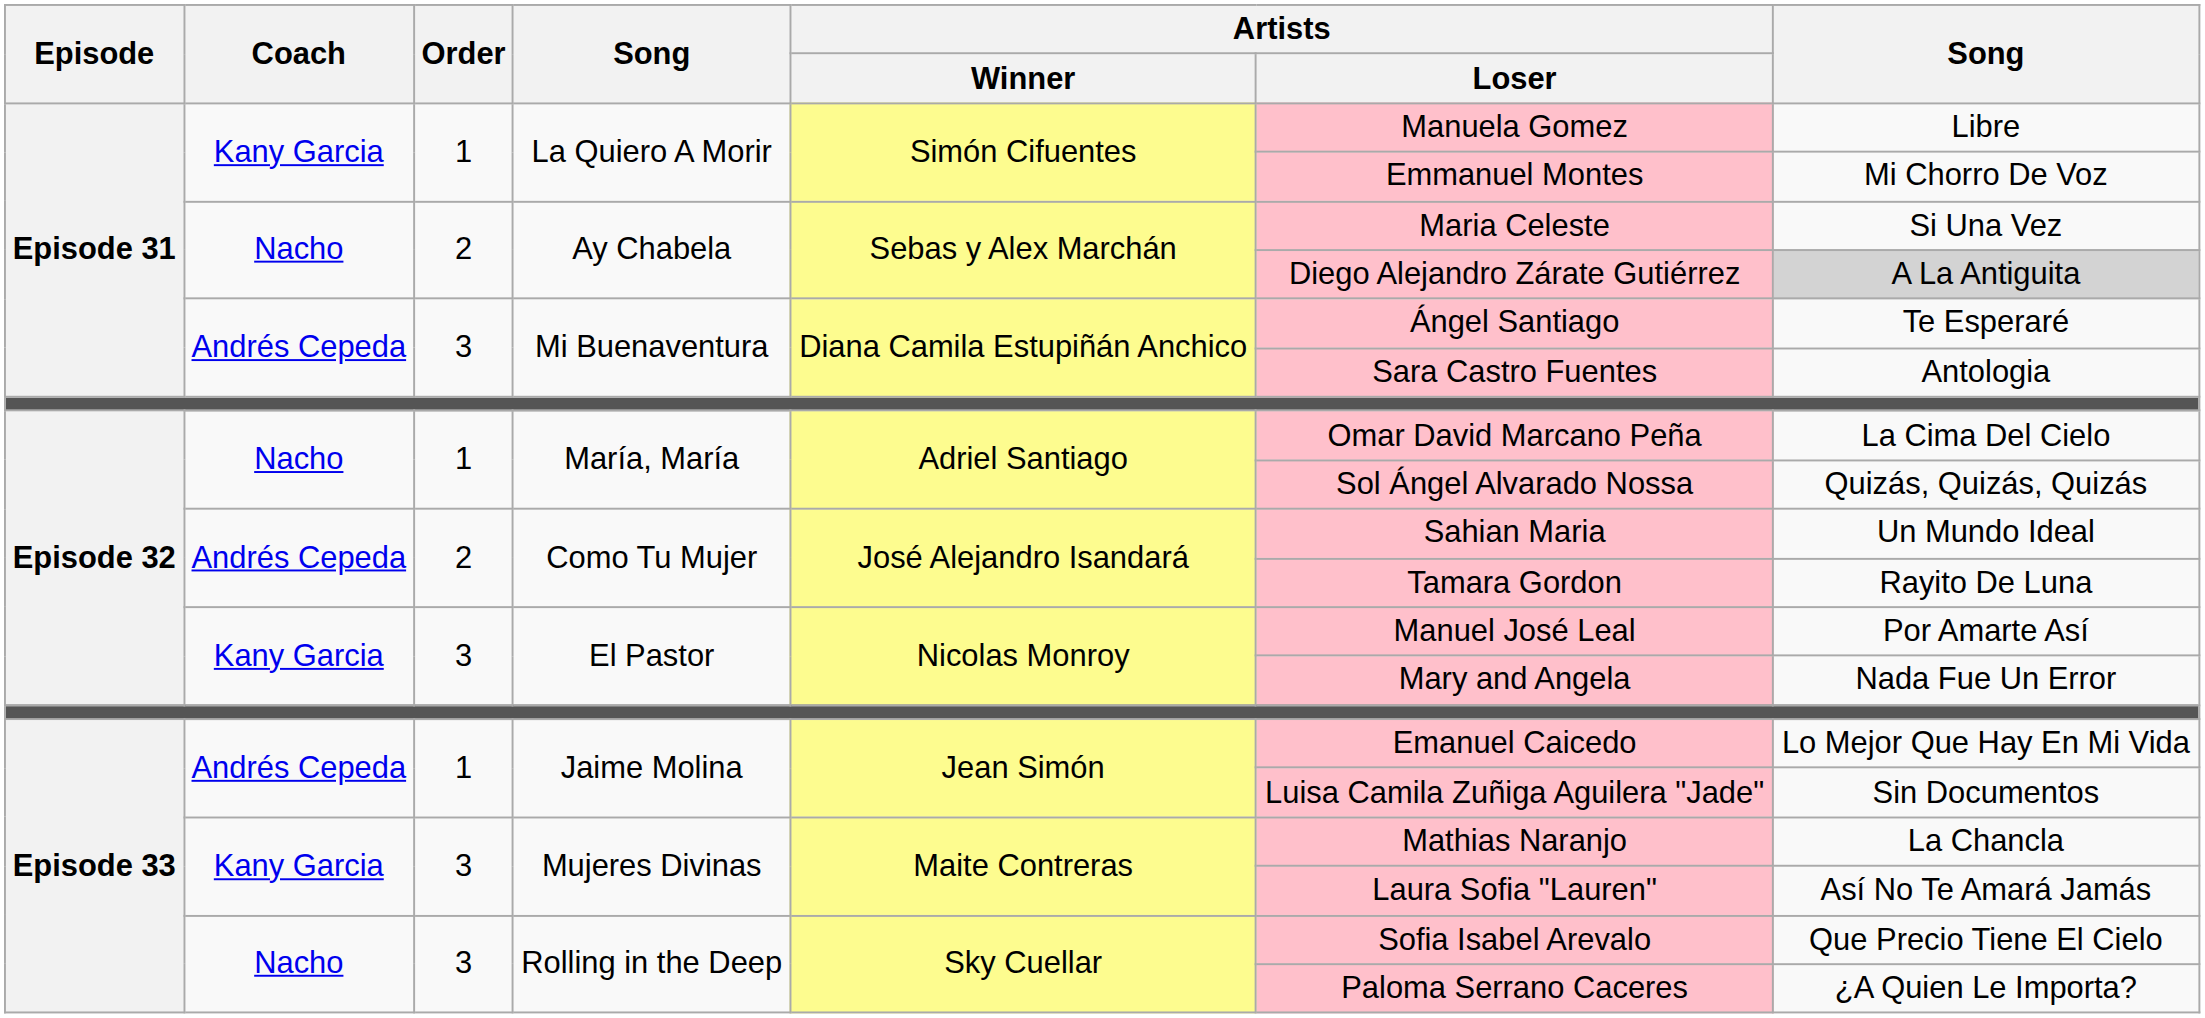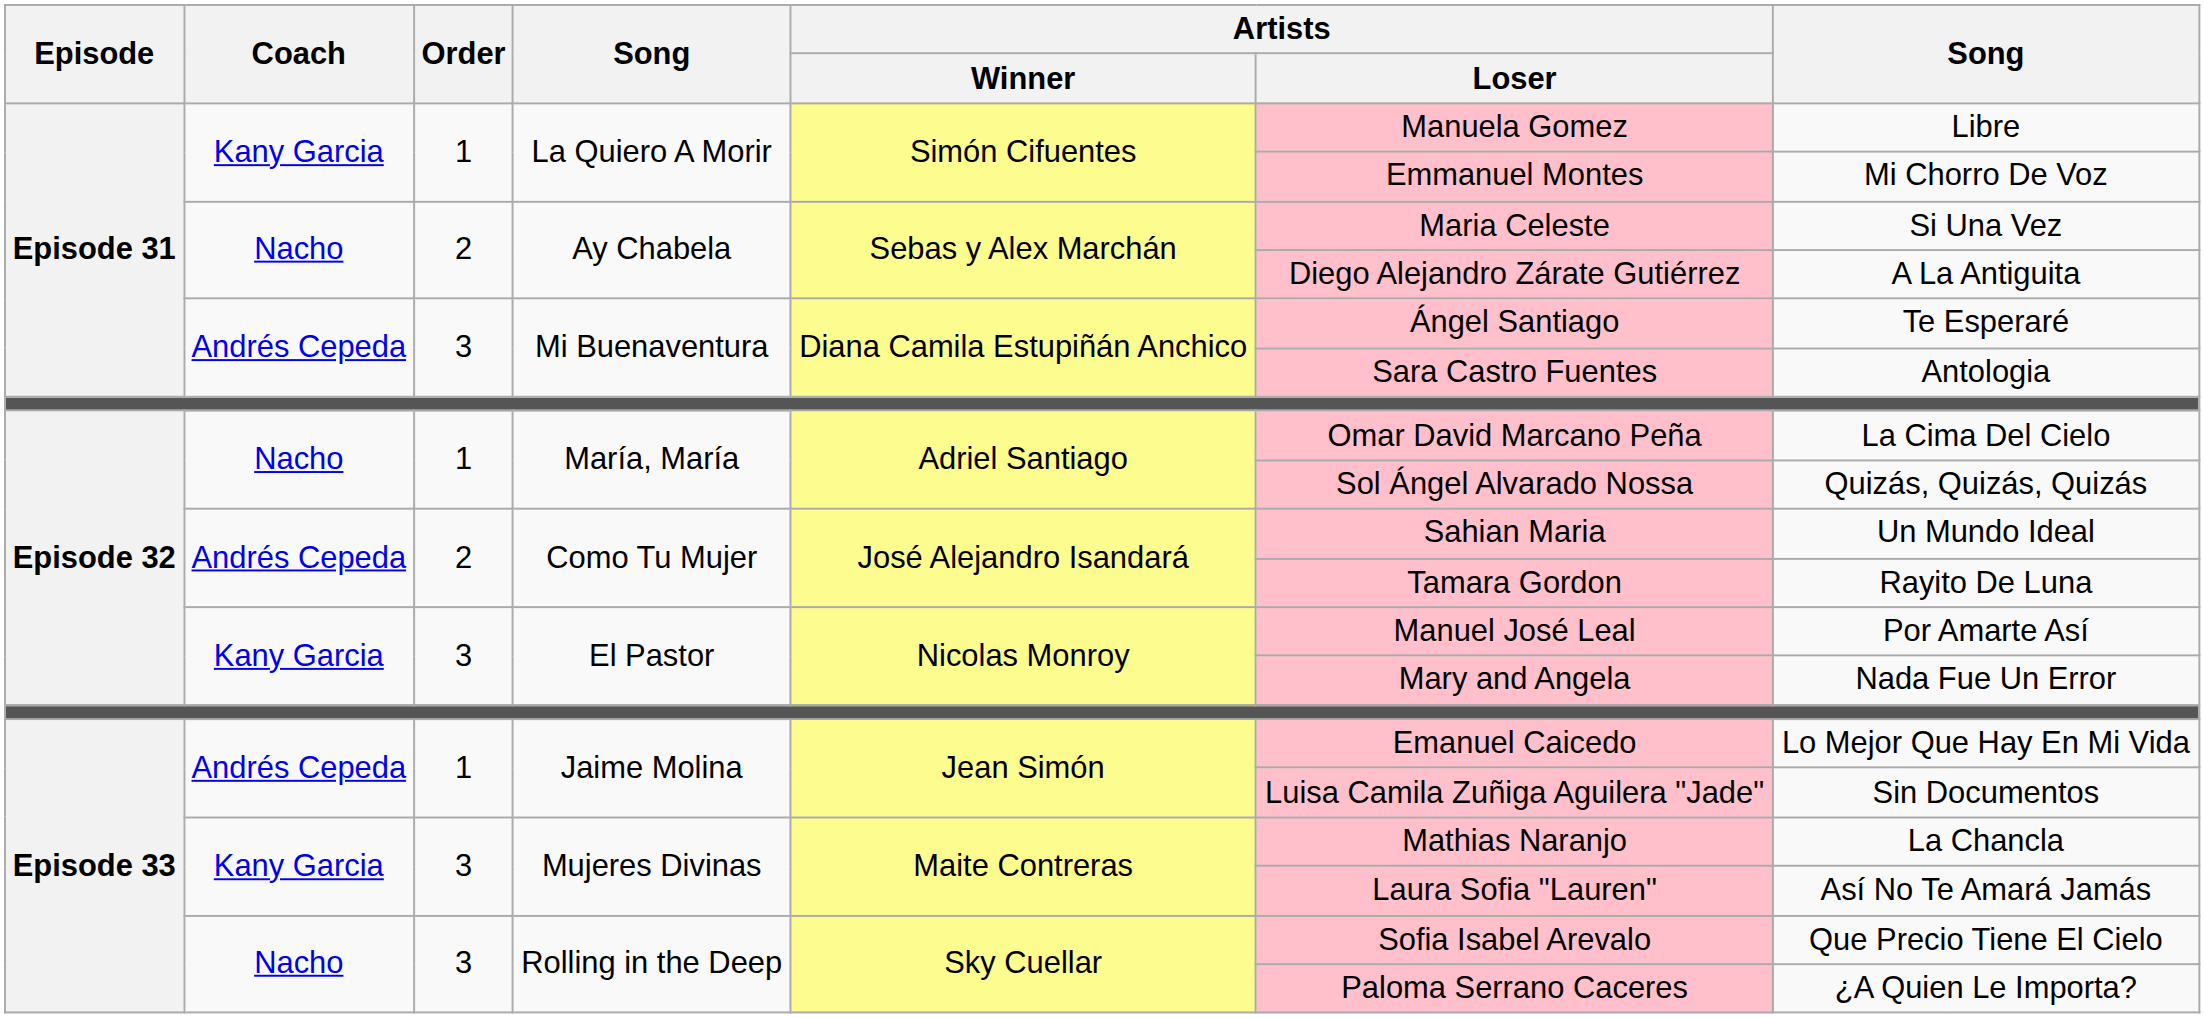(1986, 273) lightgrey background -> (1986, 273) no background
